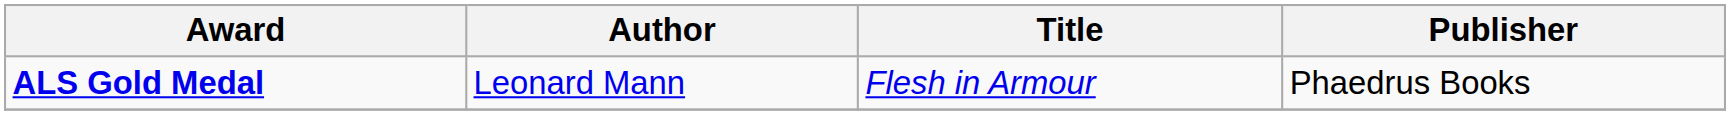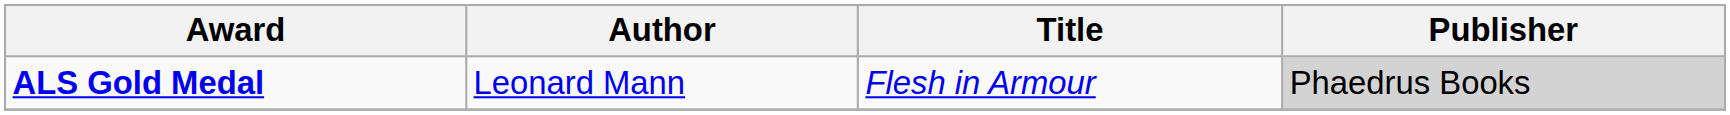(1410, 82) no background -> (1410, 82) lightgrey background
